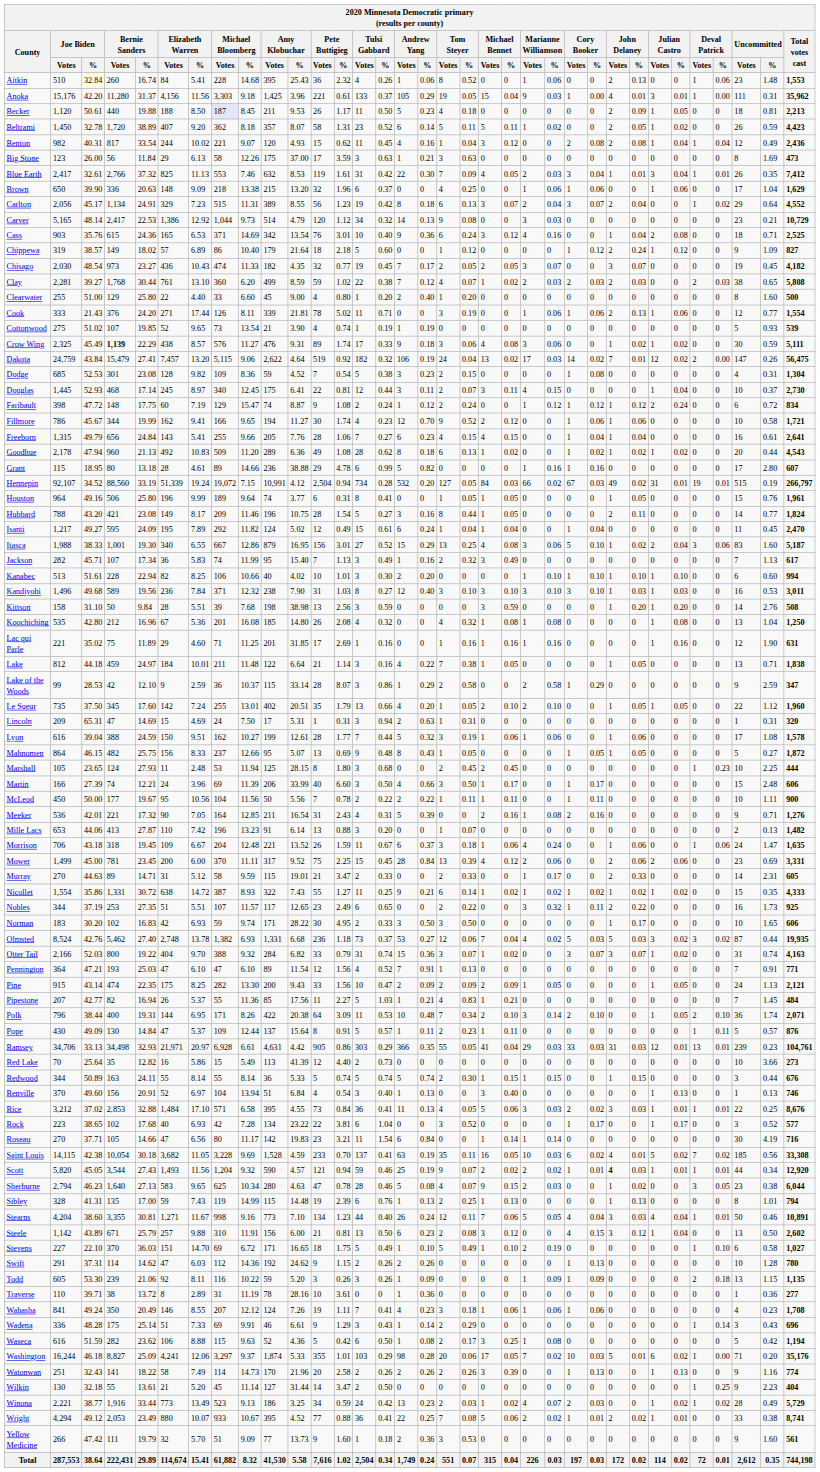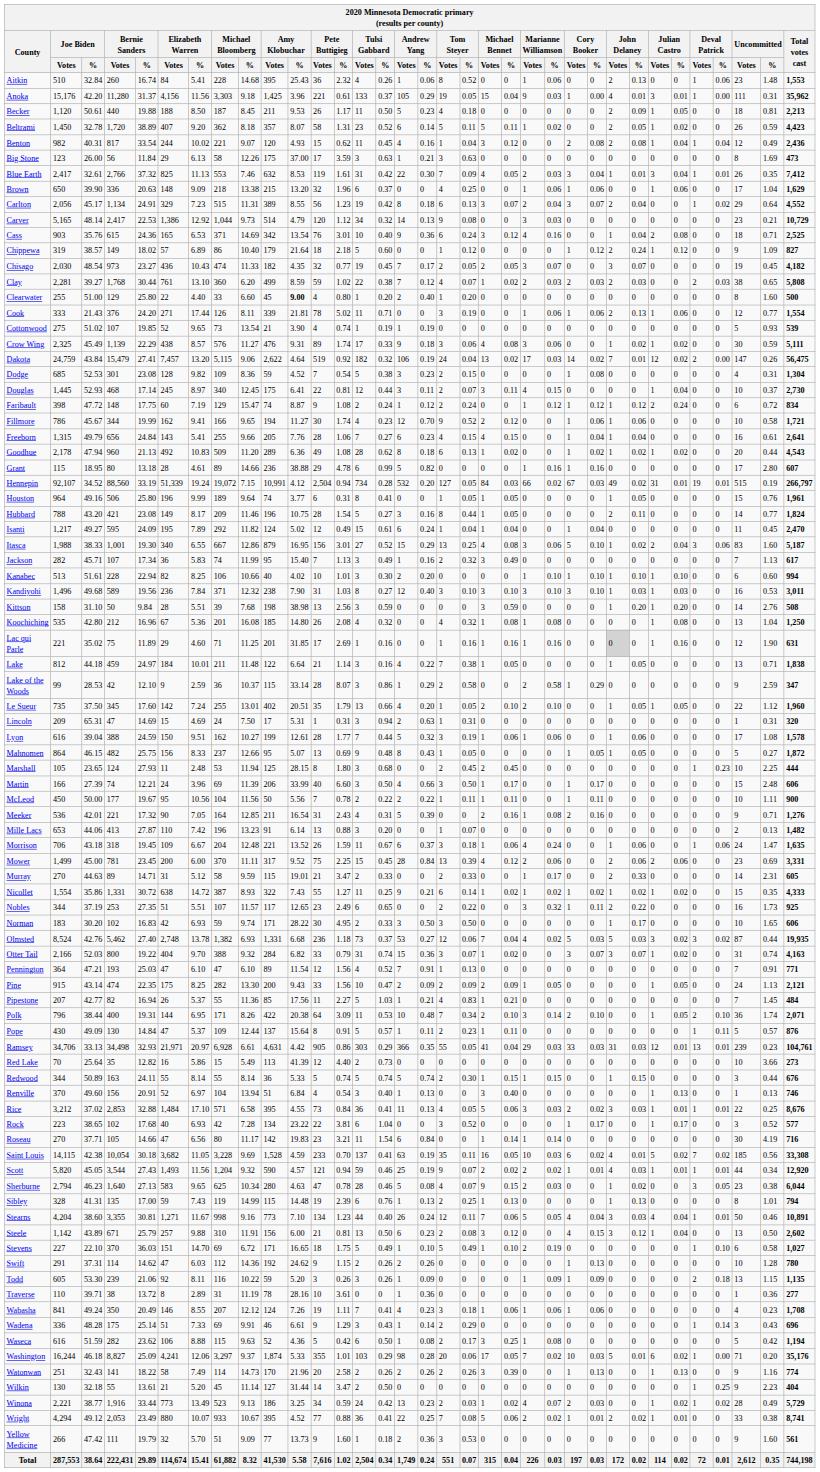(93, 81) lightyellow background -> (93, 81) no background
(220, 112) lavender background -> (220, 112) no background
(297, 297) normal -> (297, 297) bold
(116, 343) bold -> (116, 344) normal
(611, 643) no background -> (611, 643) lightgrey background
(611, 1170) bold -> (611, 1171) normal
